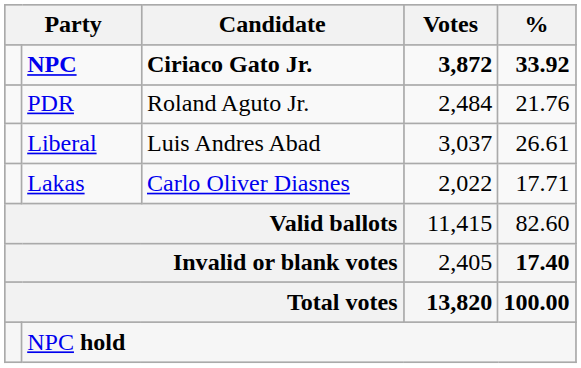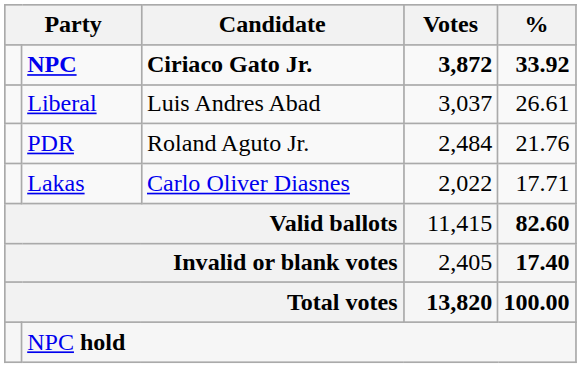rows swapped: (62, 143) <-> (51, 104)
(543, 223) normal -> (543, 223) bold
